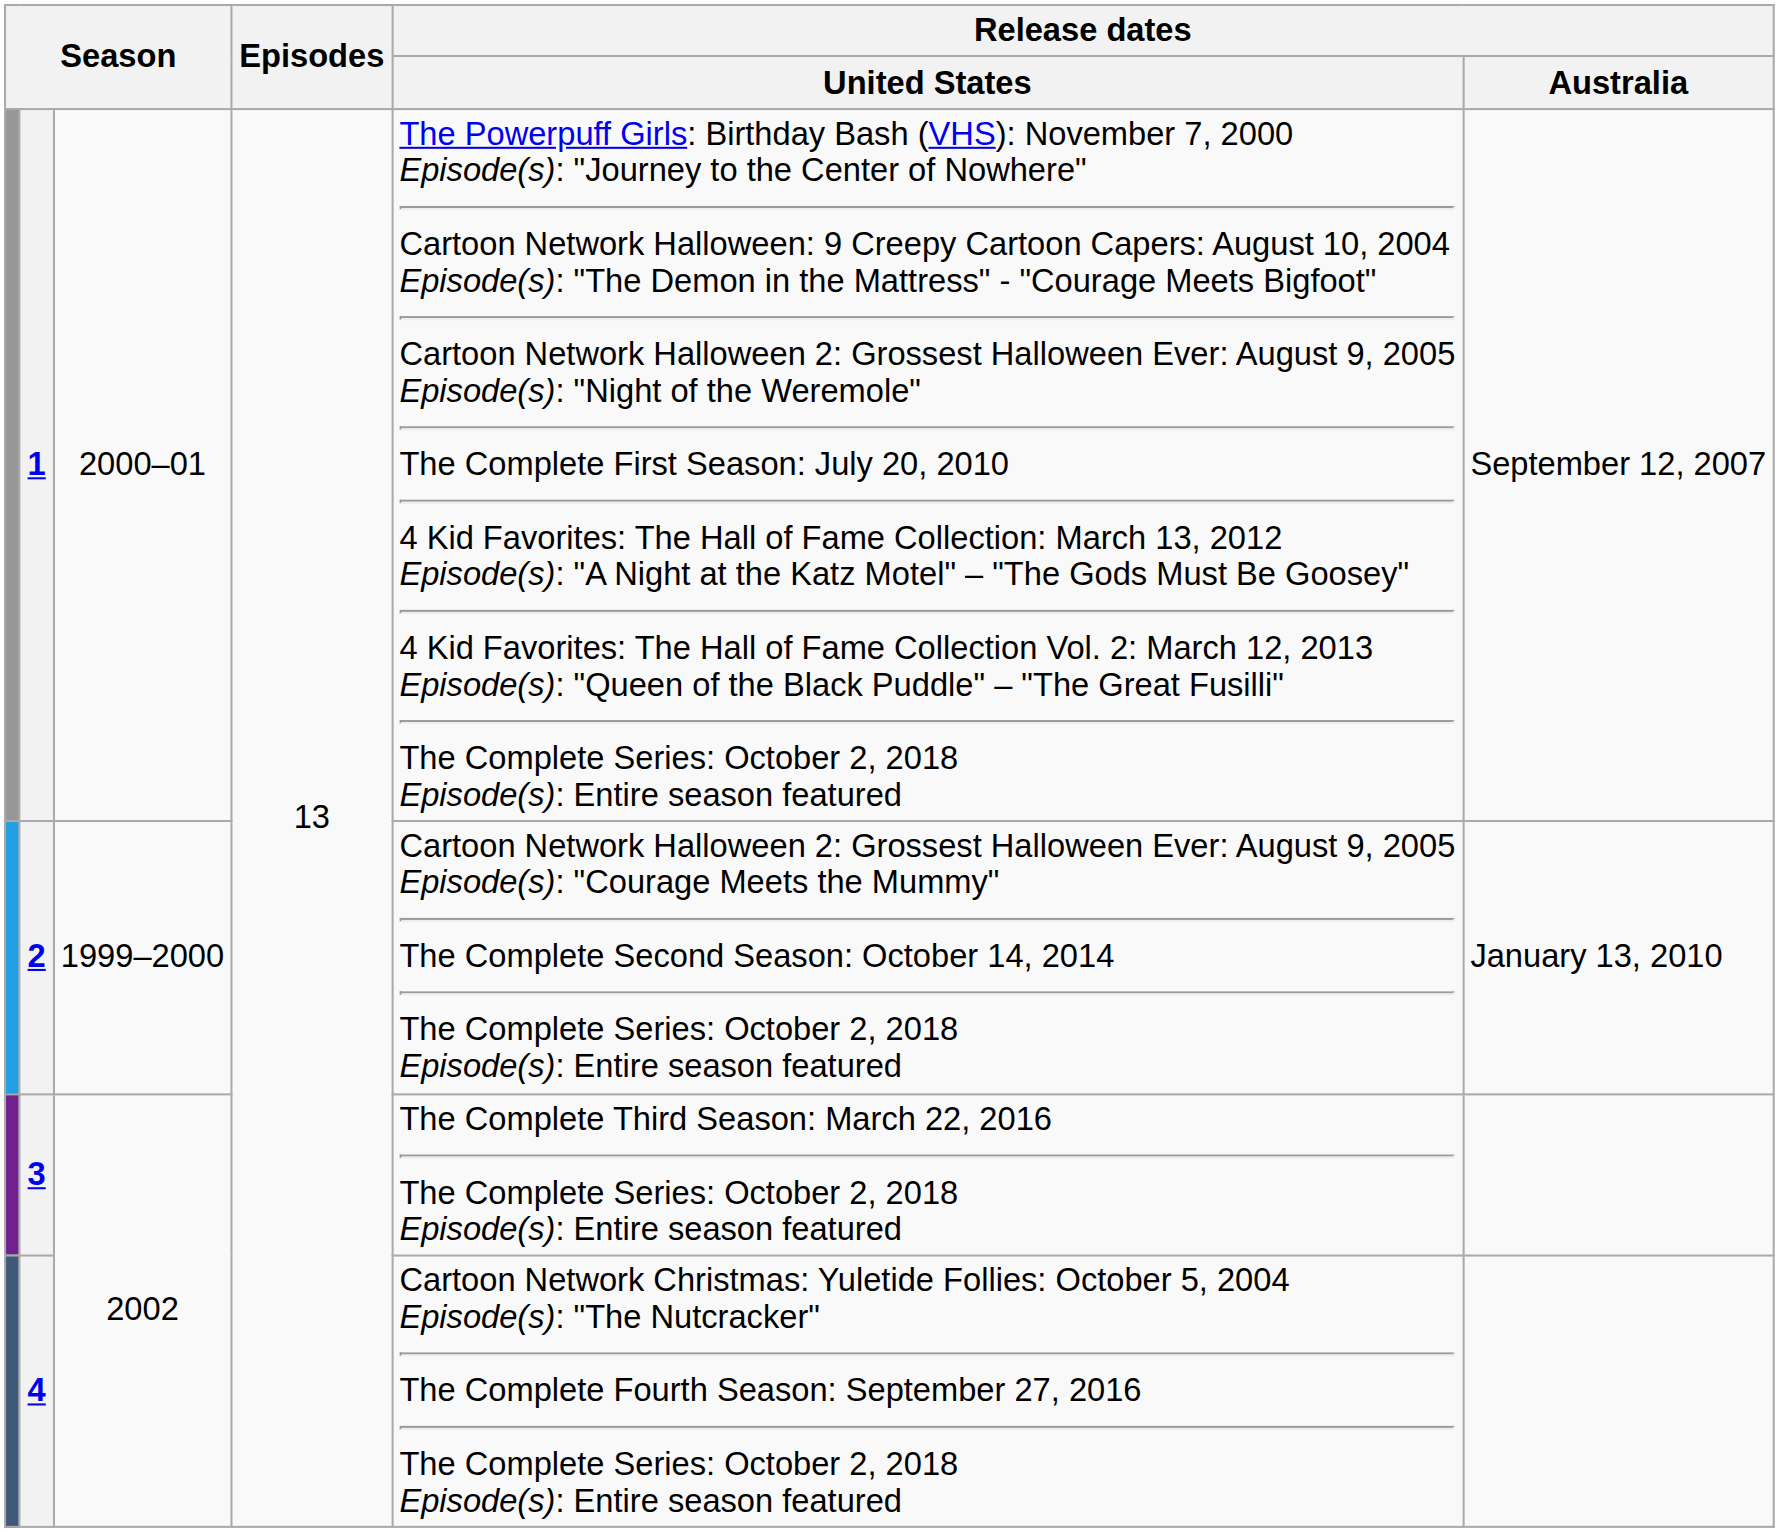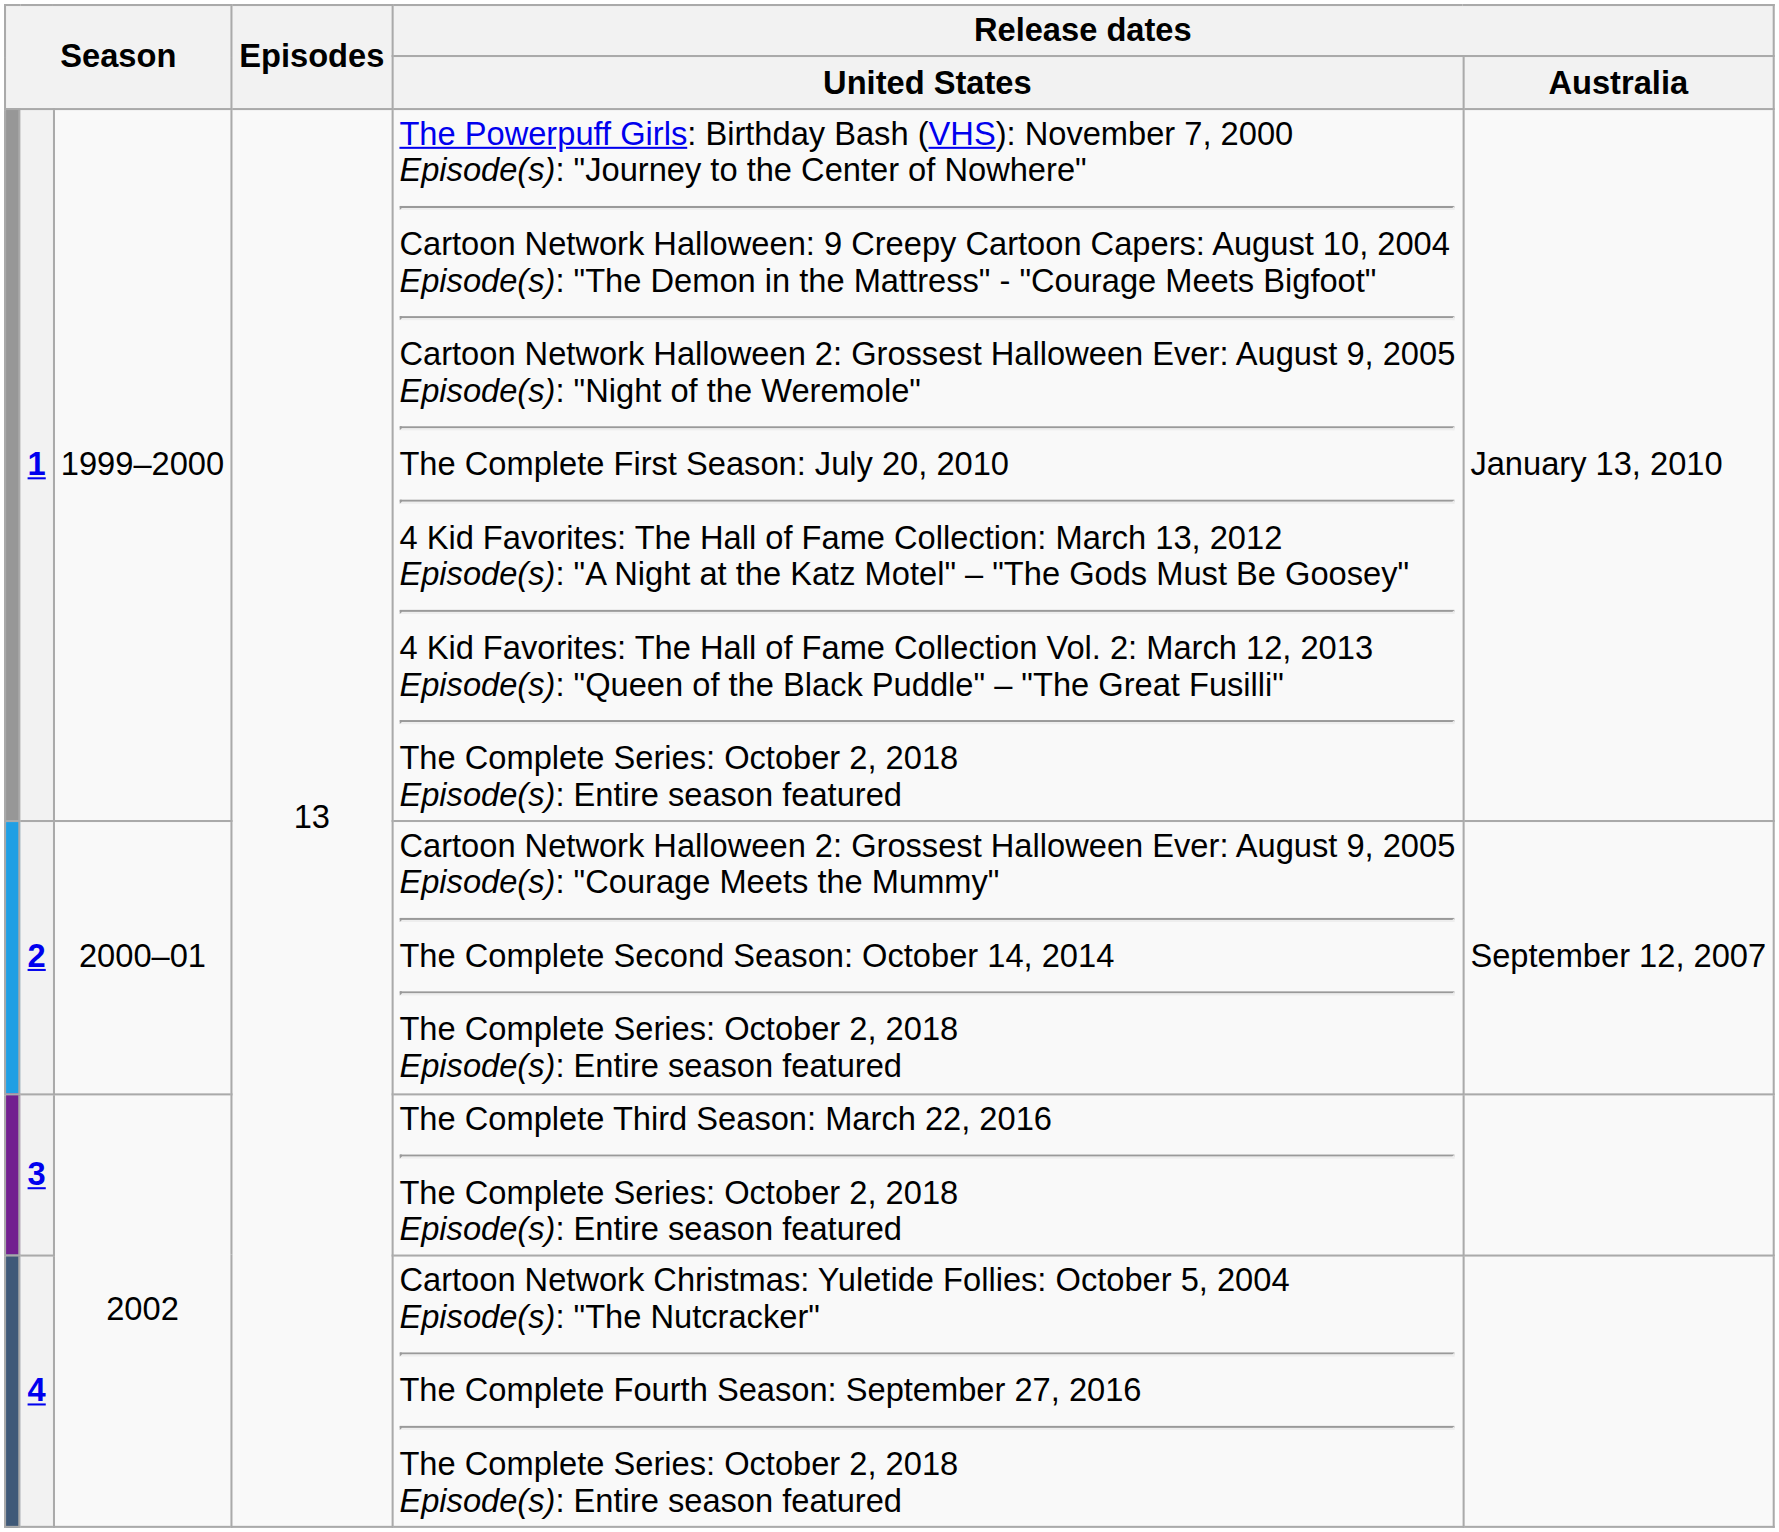(142, 464) 2000–01 -> (142, 464) 1999–2000
(1618, 464) September 12, 2007 -> (1597, 464) January 13, 2010
(142, 956) 1999–2000 -> (142, 956) 2000–01
(1597, 956) January 13, 2010 -> (1618, 956) September 12, 2007
